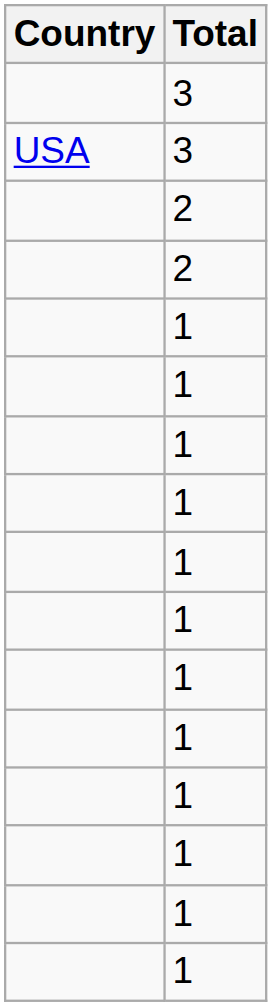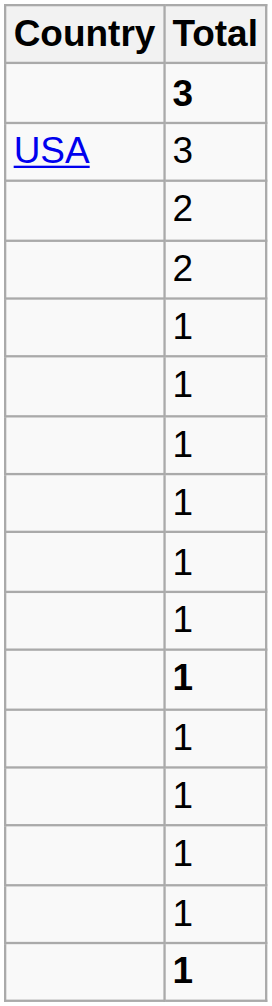(183, 92) normal -> (183, 92) bold
(183, 678) normal -> (183, 678) bold
(183, 971) normal -> (183, 971) bold
